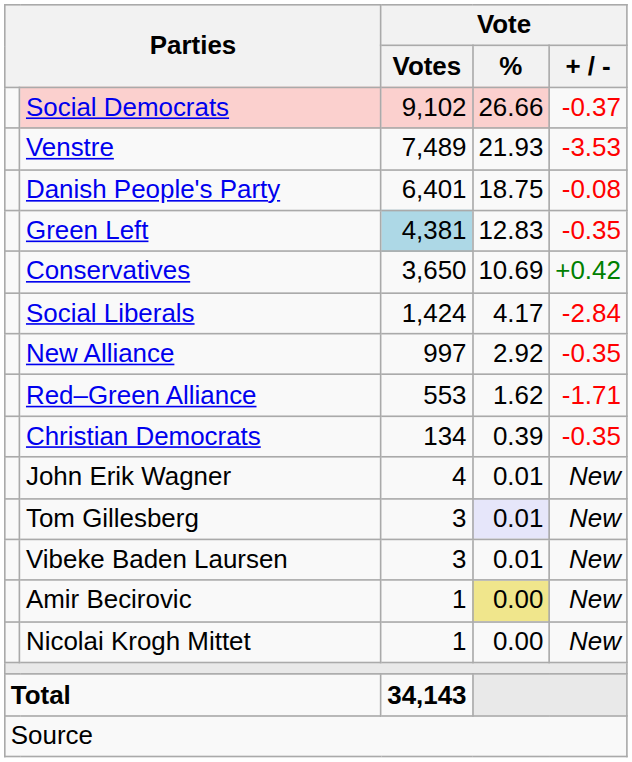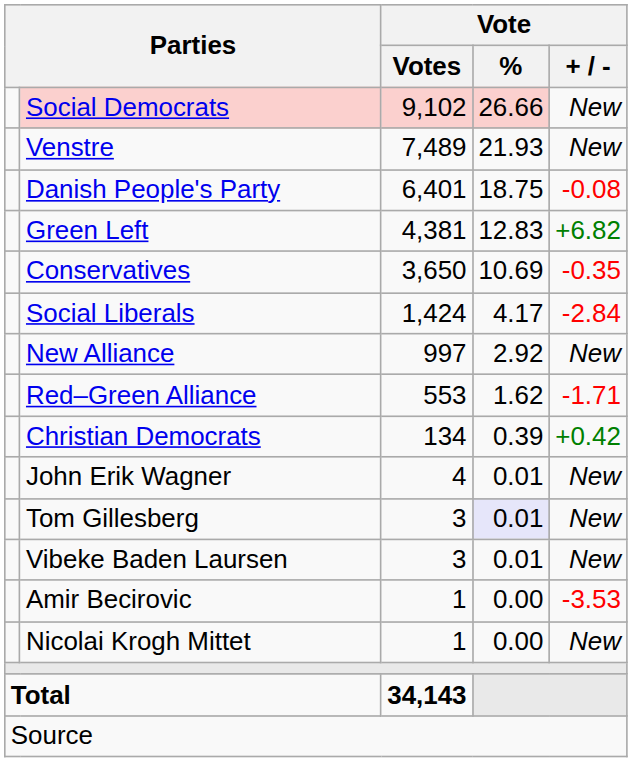(591, 107) -0.37 -> (595, 107) New
(591, 148) -3.53 -> (595, 148) New
(434, 230) lightblue background -> (434, 230) no background
(591, 230) -0.35 -> (588, 230) +6.82
(588, 271) +0.42 -> (591, 271) -0.35
(591, 353) -0.35 -> (595, 353) New
(591, 436) -0.35 -> (588, 436) +0.42
(518, 600) khaki background -> (518, 600) no background
(595, 600) New -> (591, 600) -3.53
